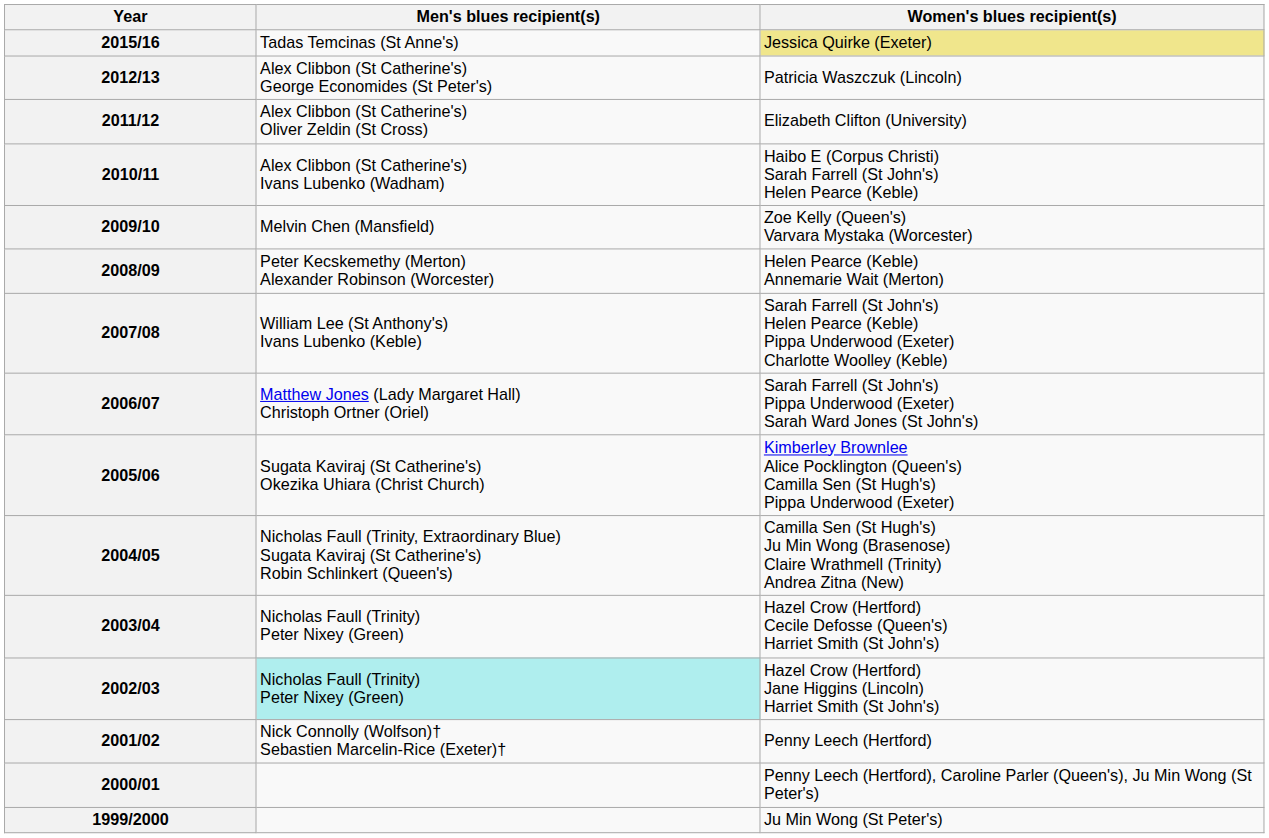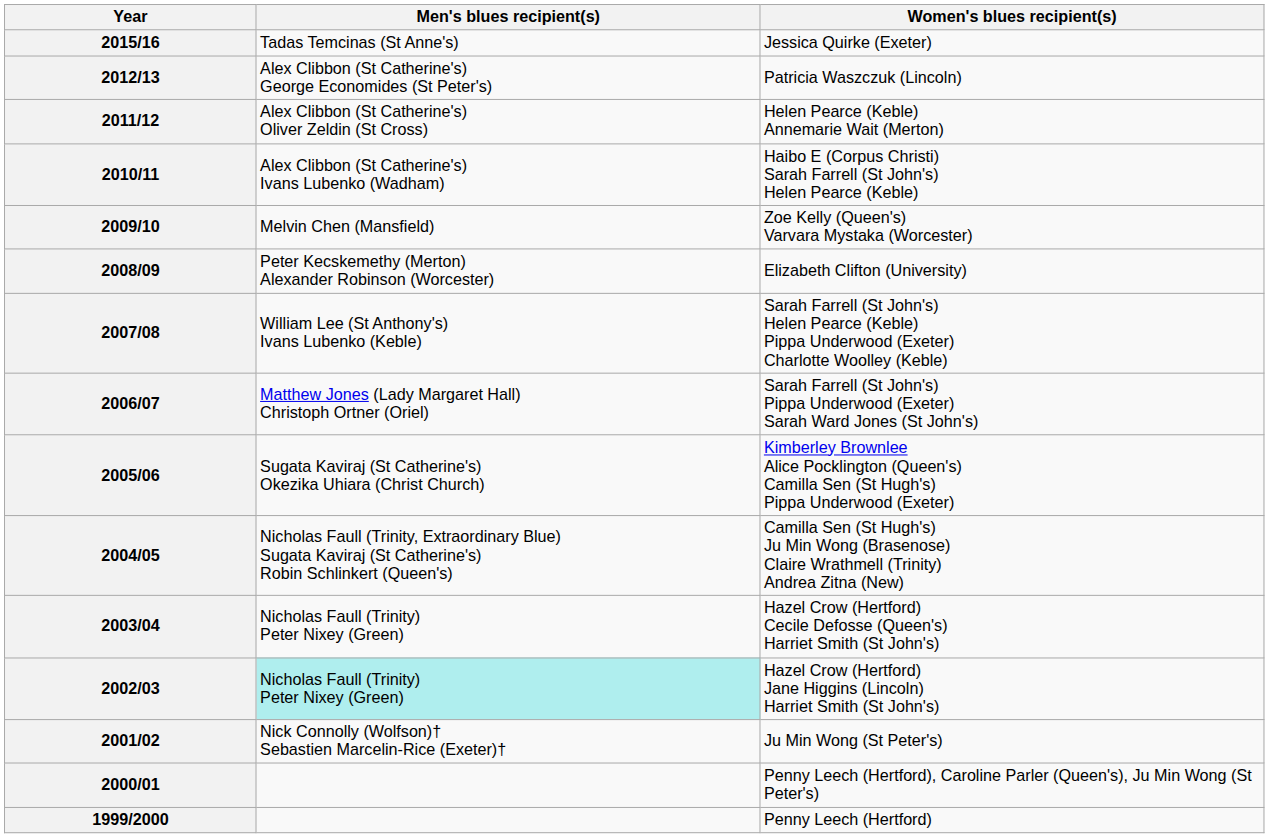(848, 42) khaki background -> (848, 42) no background
(865, 121) Elizabeth Clifton (University) -> (854, 121) Helen Pearce (Keble) Annemarie Wait (Merton)
(854, 271) Helen Pearce (Keble) Annemarie Wait (Merton) -> (865, 271) Elizabeth Clifton (University)
(848, 741) Penny Leech (Hertford) -> (853, 741) Ju Min Wong (St Peter's)
(853, 819) Ju Min Wong (St Peter's) -> (848, 819) Penny Leech (Hertford)
